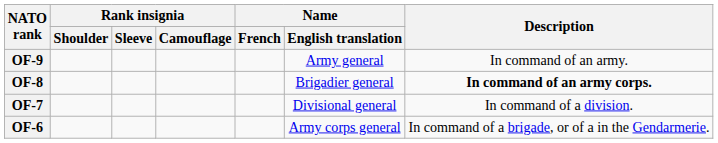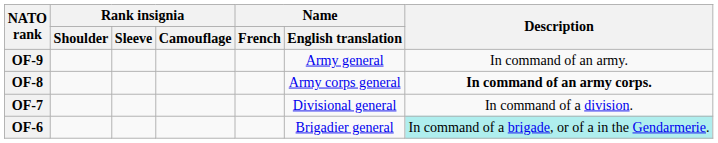(345, 82) Brigadier general -> (345, 82) Army corps general
(345, 127) Army corps general -> (345, 127) Brigadier general
(559, 127) no background -> (559, 127) paleturquoise background
